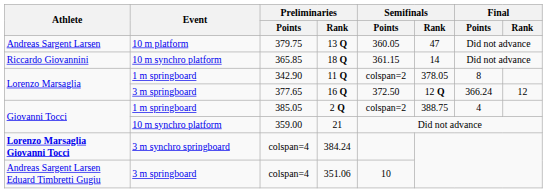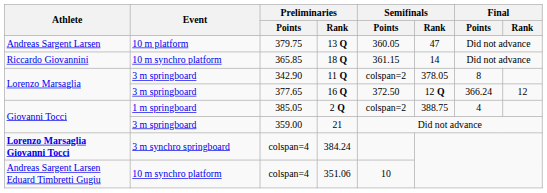(164, 76) 1 m springboard -> (164, 76) 3 m springboard
(177, 125) 10 m synchro platform -> (164, 125) 3 m springboard
(164, 174) 3 m springboard -> (177, 174) 10 m synchro platform
